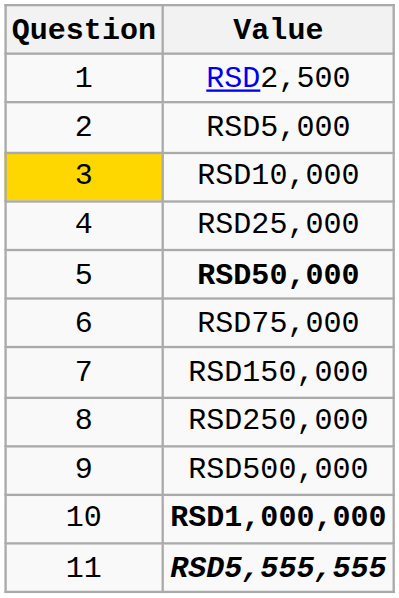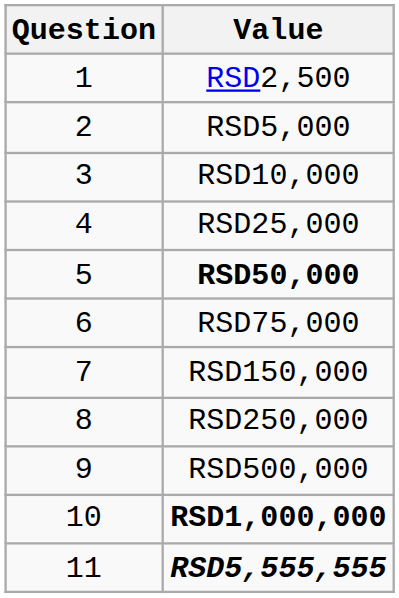(84, 176) gold background -> (84, 176) no background
